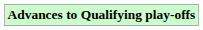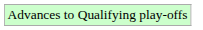(101, 15) bold -> (98, 15) normal
